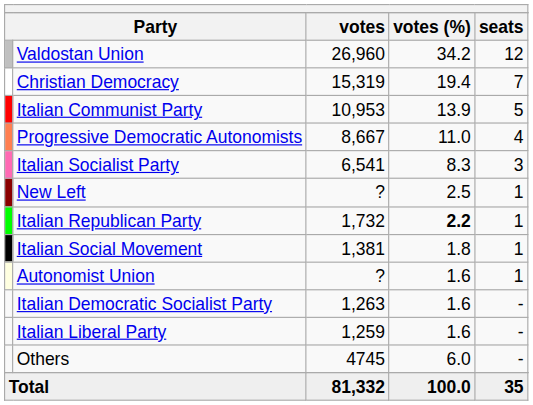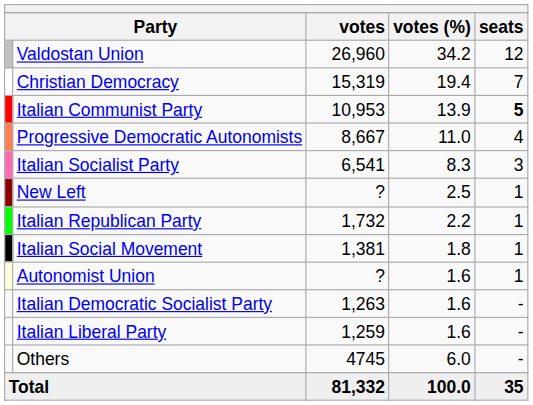(519, 110) normal -> (519, 110) bold
(459, 220) bold -> (459, 220) normal
